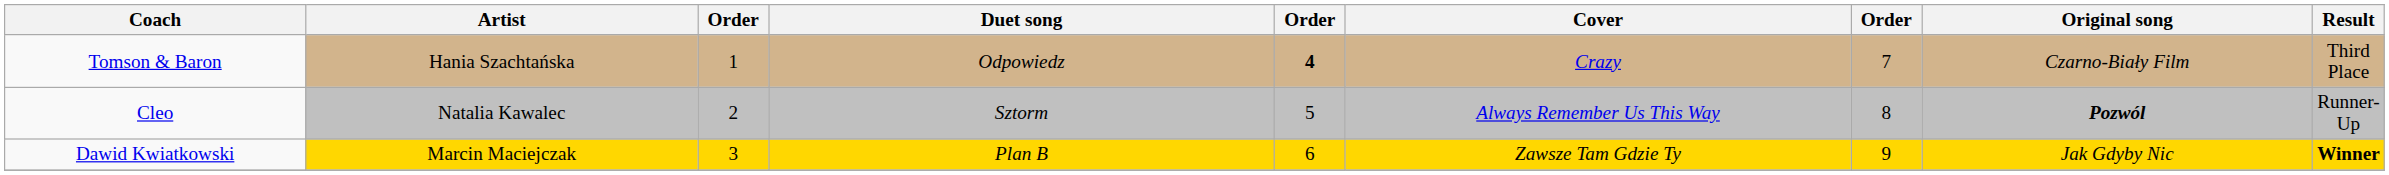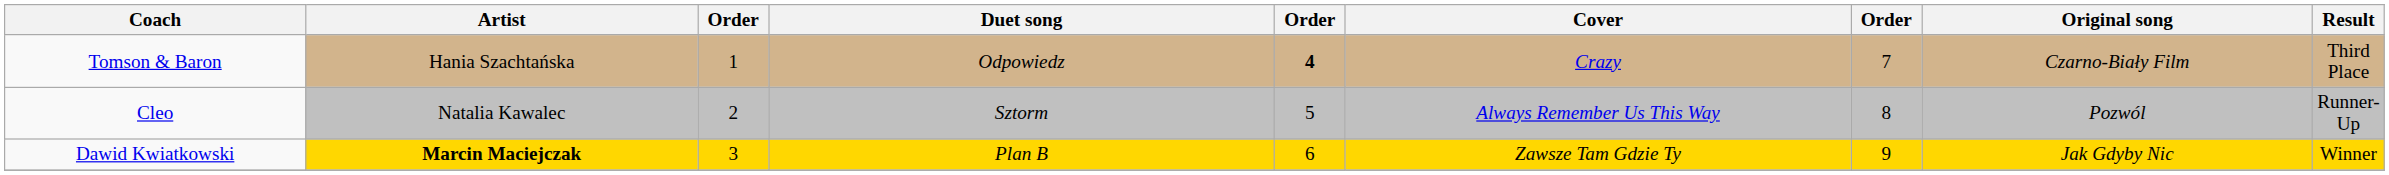(2117, 113) bold -> (2117, 113) normal
(502, 154) normal -> (502, 154) bold
(2348, 154) bold -> (2348, 154) normal
